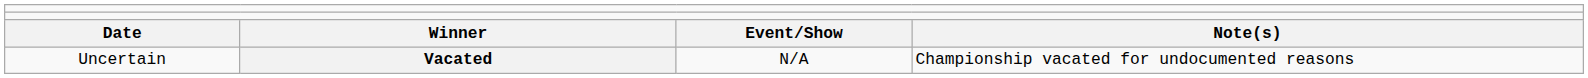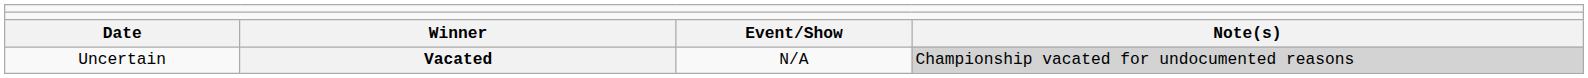(1135, 60) no background -> (1135, 60) lightgrey background
